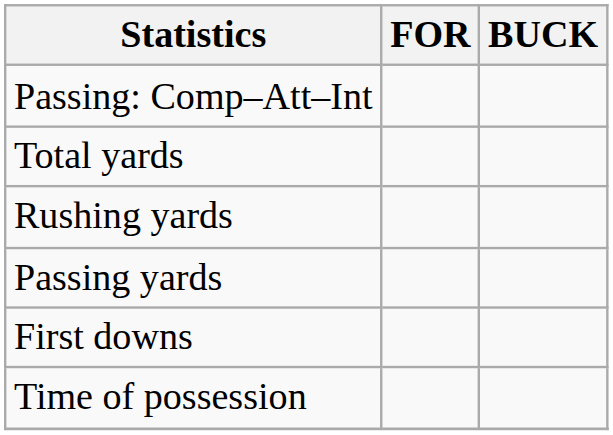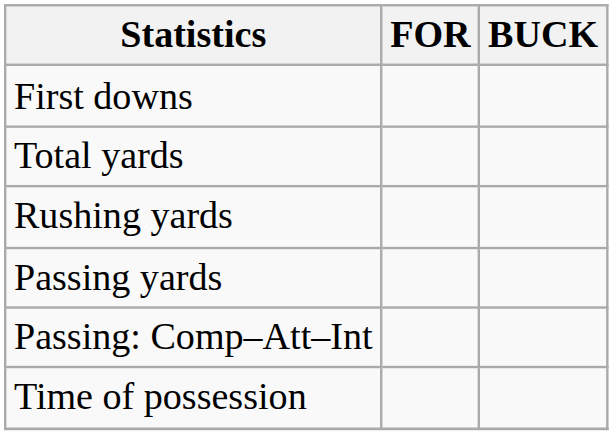rows swapped: (103, 336) <-> (193, 95)
